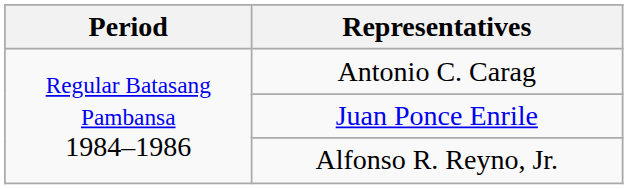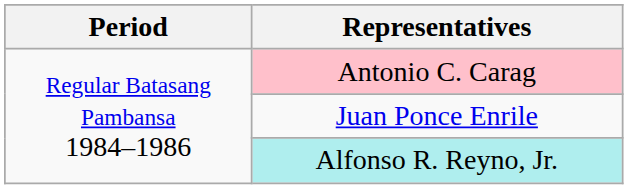(437, 71) no background -> (437, 71) pink background
(437, 159) no background -> (437, 159) paleturquoise background
